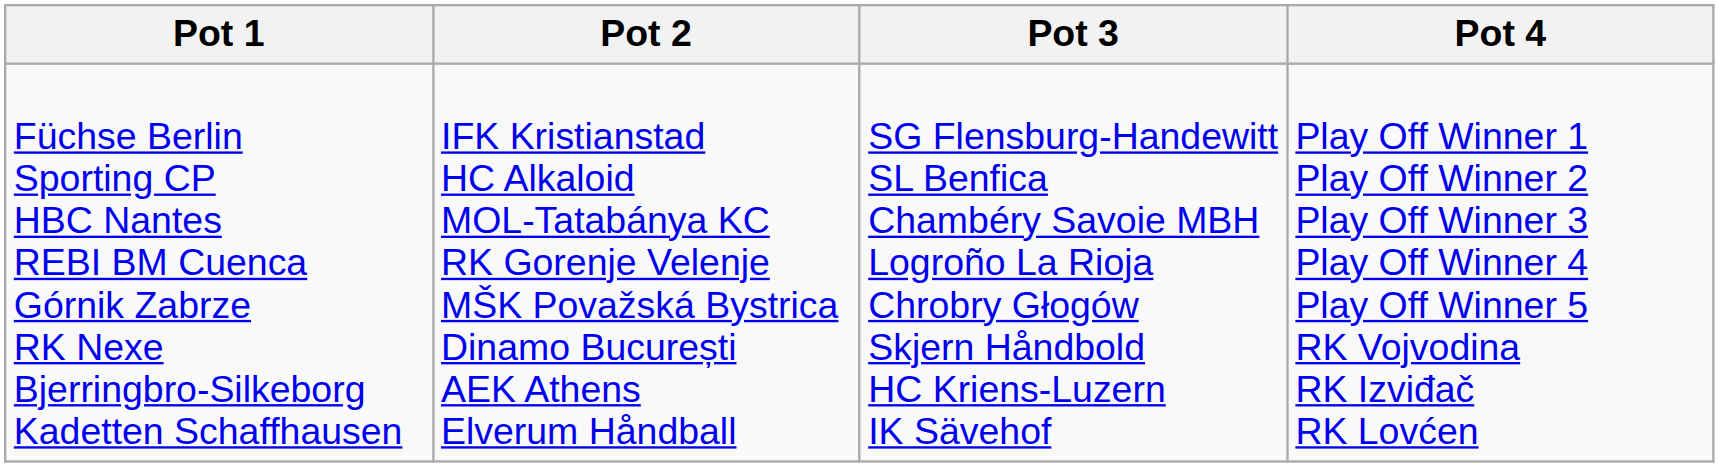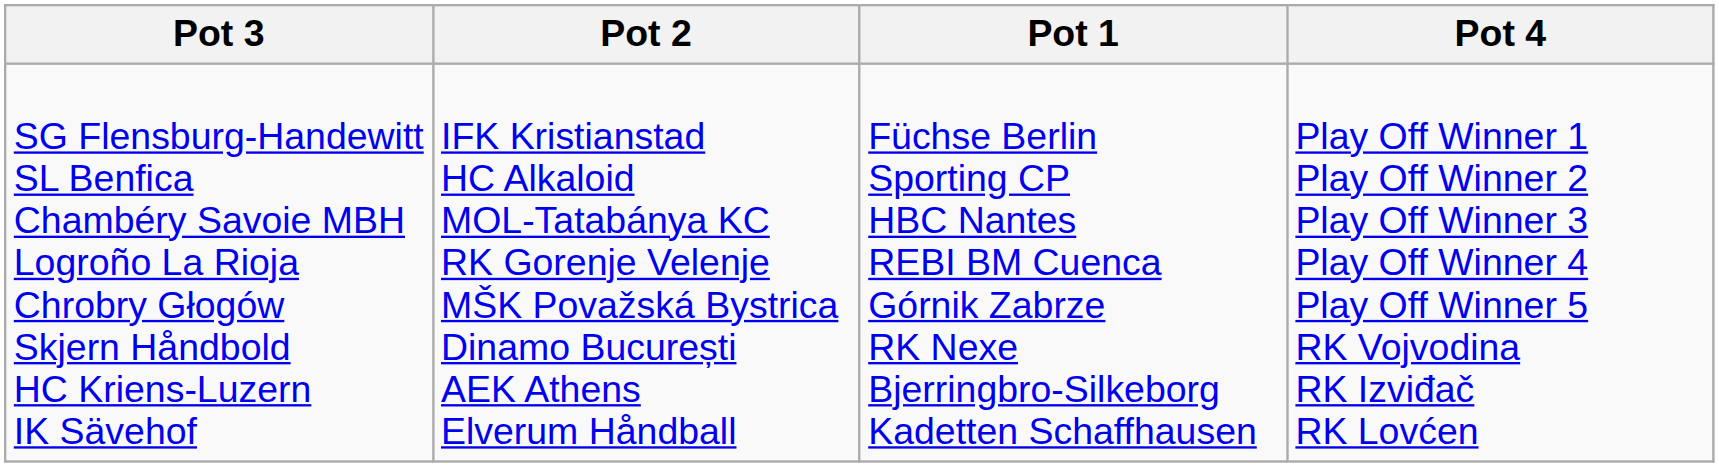columns swapped: (219, 34) <-> (1073, 34)
